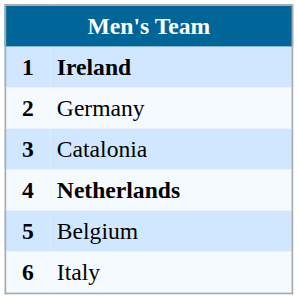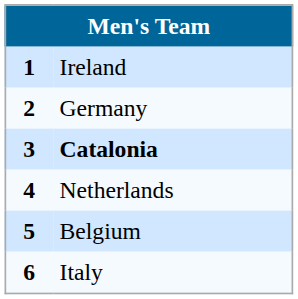(94, 66) bold -> (93, 66) normal
(102, 148) normal -> (109, 148) bold
(118, 189) bold -> (117, 189) normal
